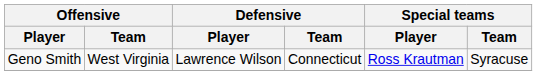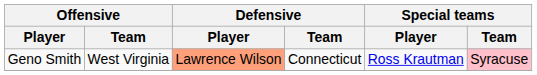(228, 59) no background -> (228, 59) lightsalmon background
(499, 59) no background -> (499, 59) pink background
